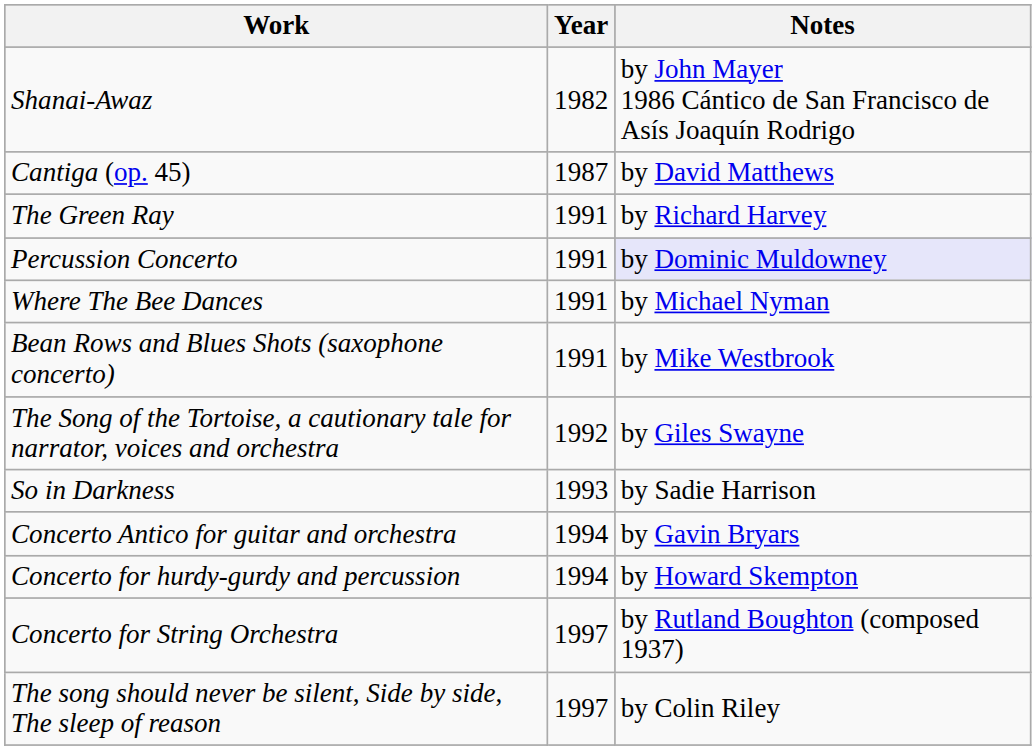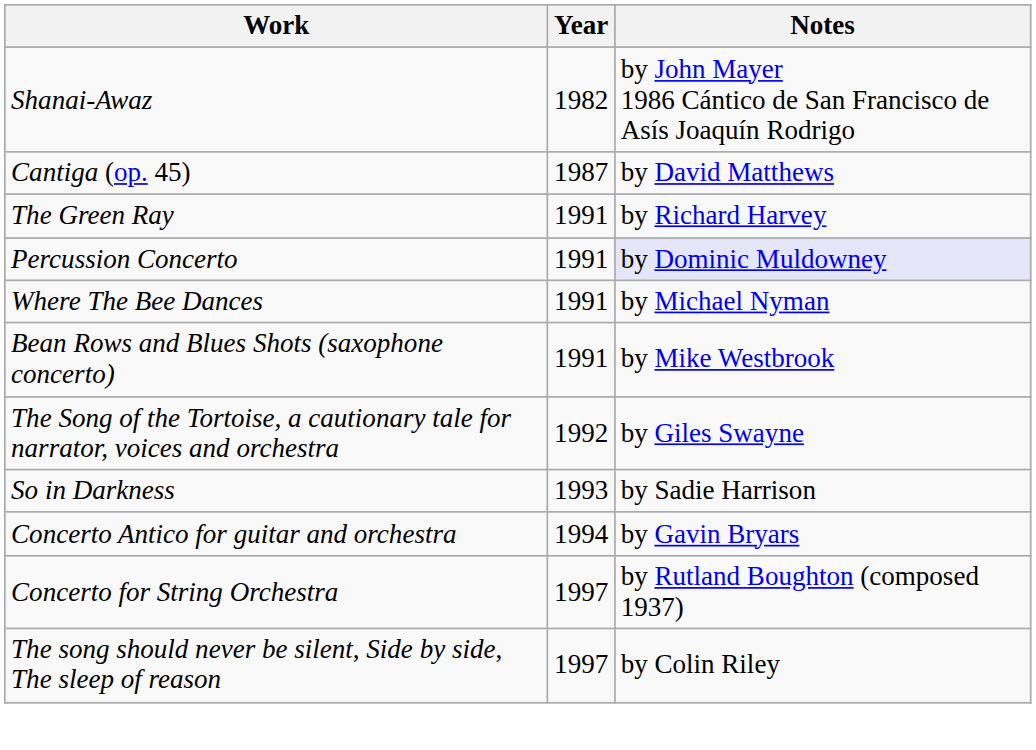- row: (236, 576)
